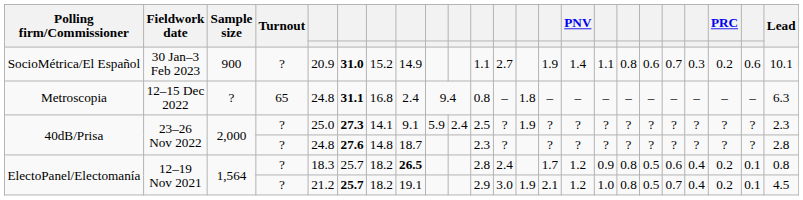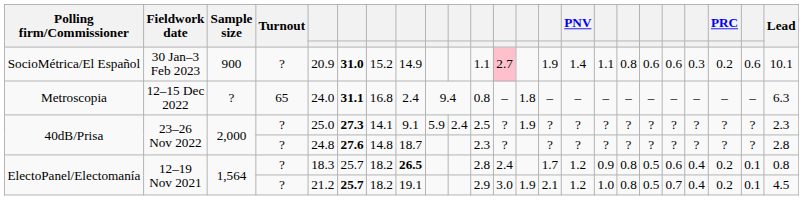(505, 64) no background -> (505, 64) pink background
(674, 64) 0.7 -> (674, 64) 0.6
(323, 98) 24.8 -> (323, 98) 24.0
